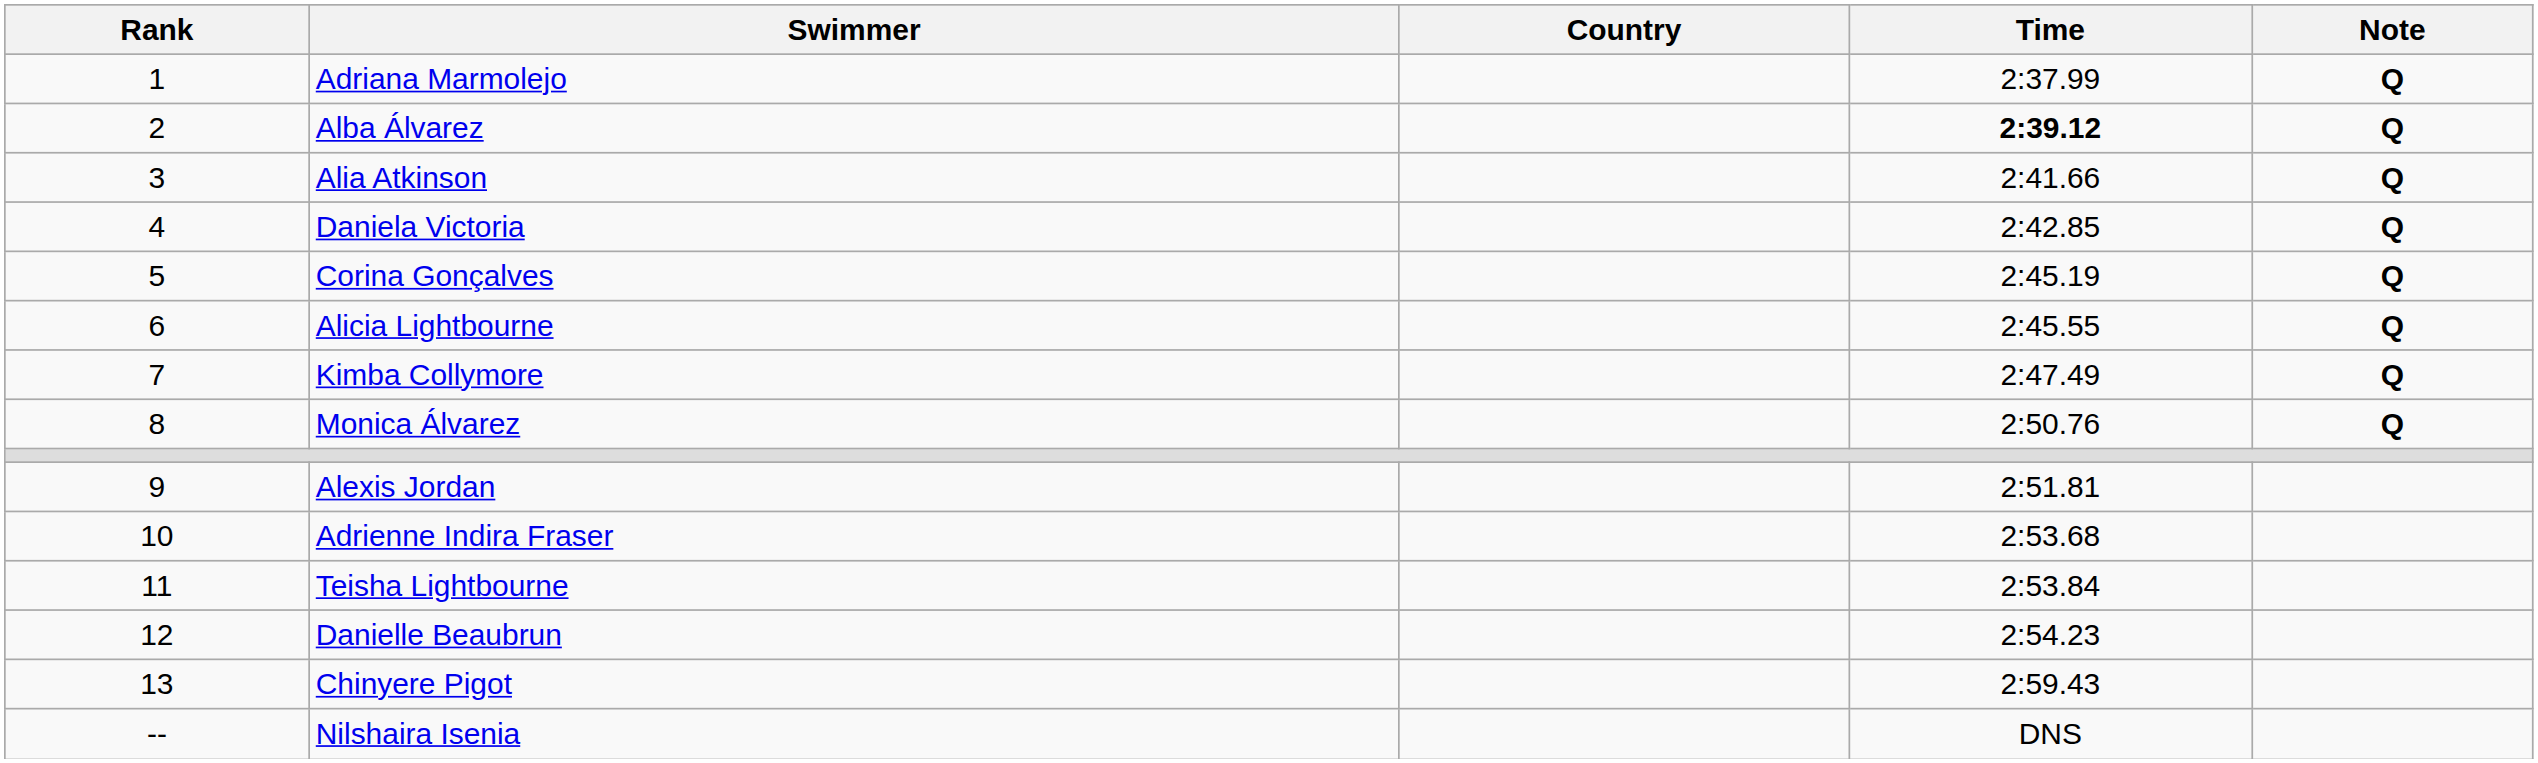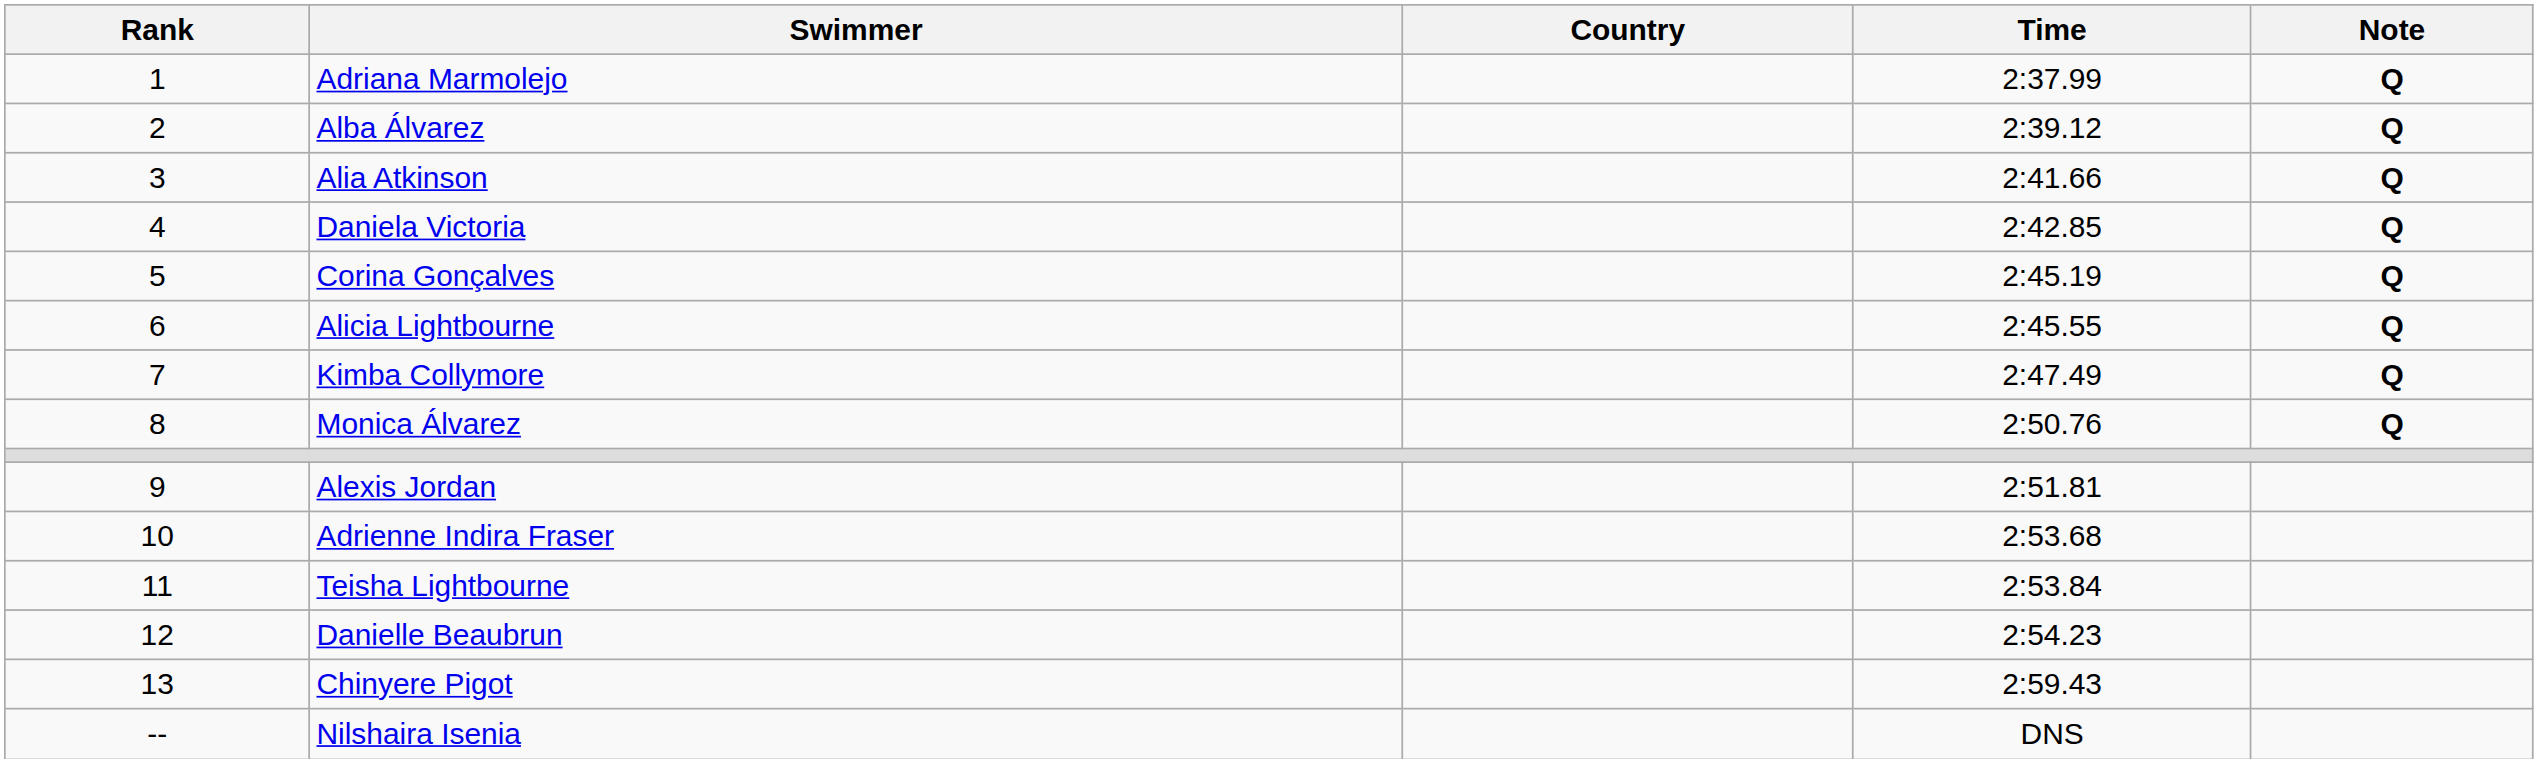(2050, 127) bold -> (2052, 127) normal
